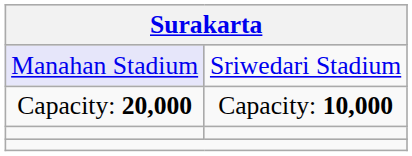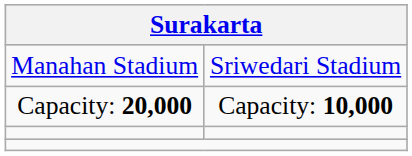(105, 65) lavender background -> (105, 65) no background
